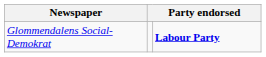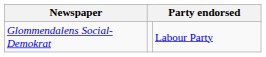(187, 36) bold -> (184, 36) normal
